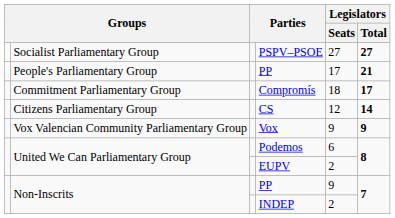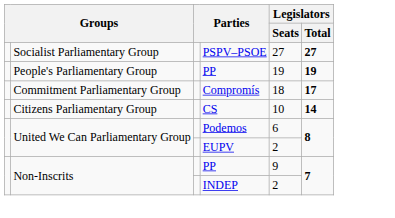(334, 71) 17 -> (278, 71) 19
(367, 71) 21 -> (310, 71) 19
(334, 109) 12 -> (278, 109) 10
- row: (130, 128)
